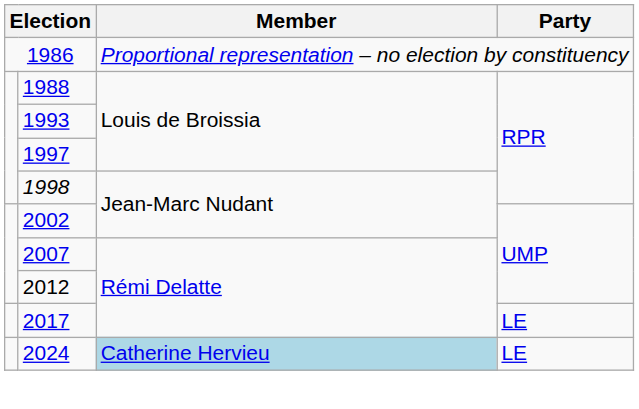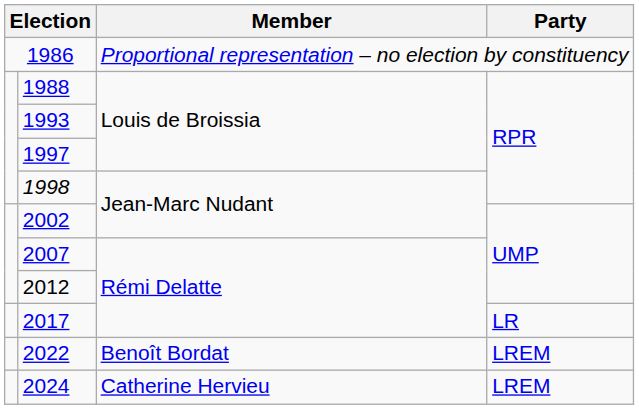(514, 320) LE -> (506, 320) LR
+ row: (46, 353)
(185, 353) lightblue background -> (185, 386) no background
(514, 353) LE -> (521, 386) LREM
